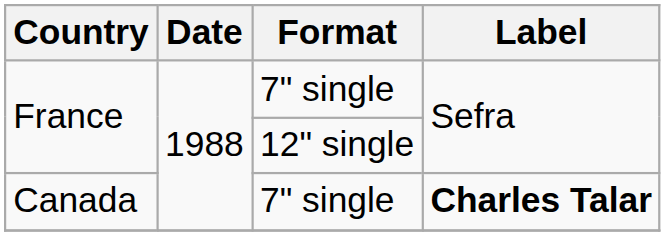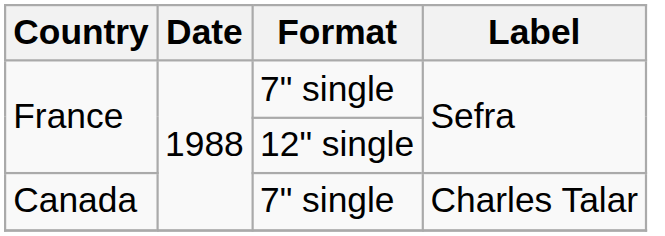(541, 200) bold -> (534, 200) normal
